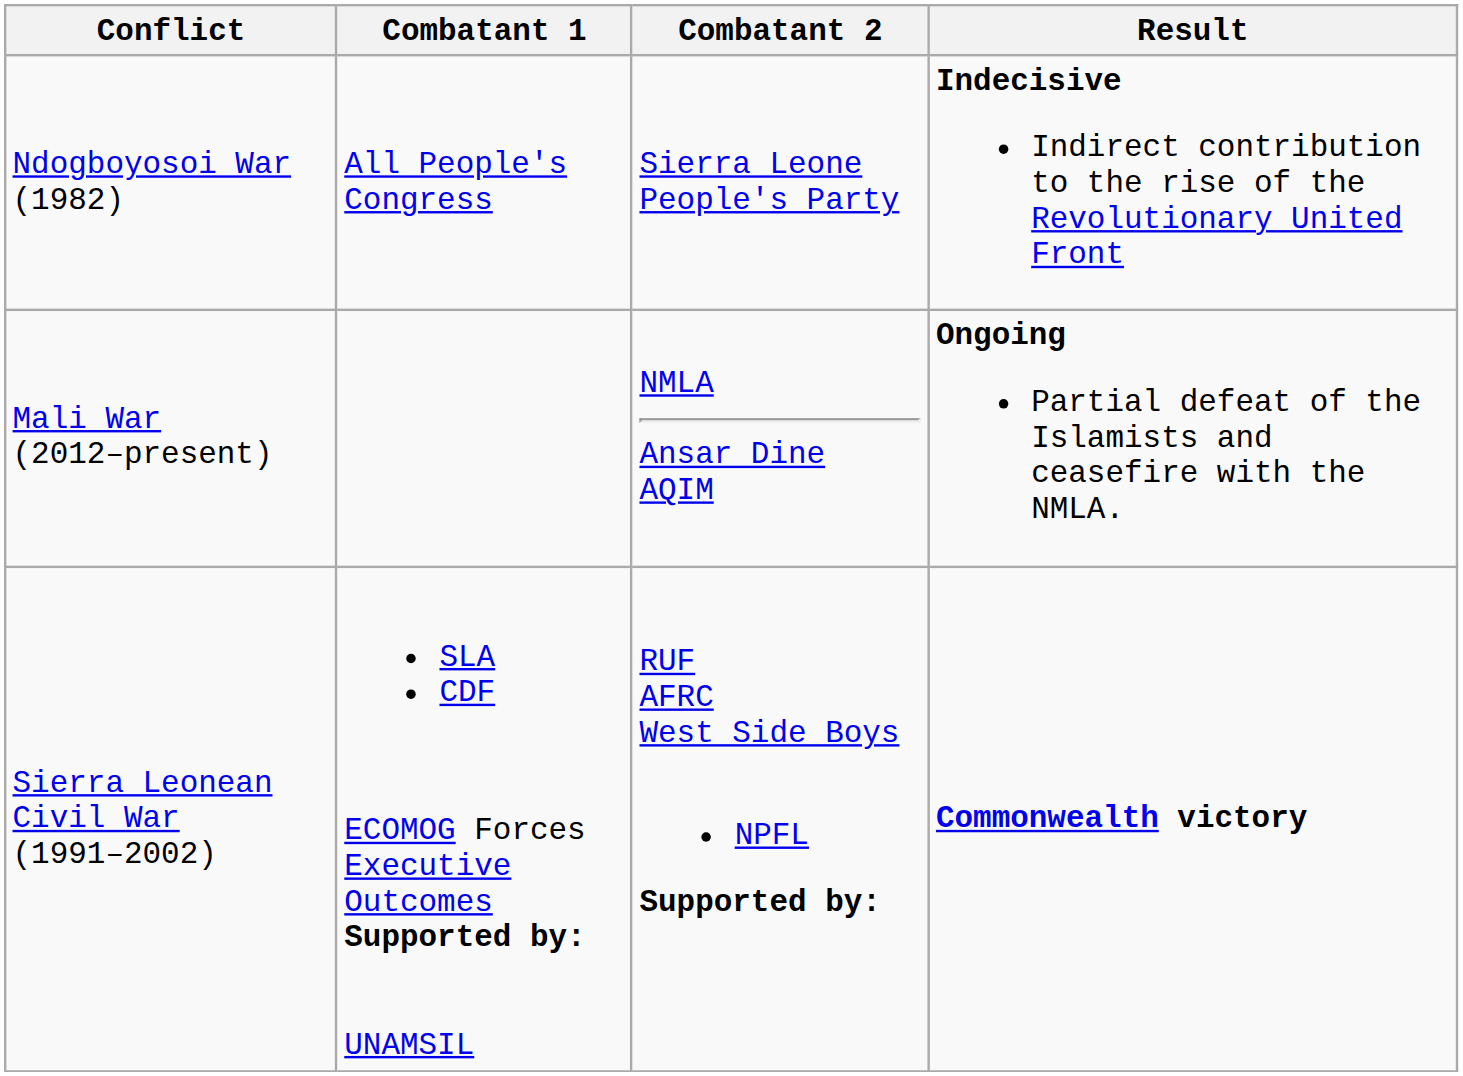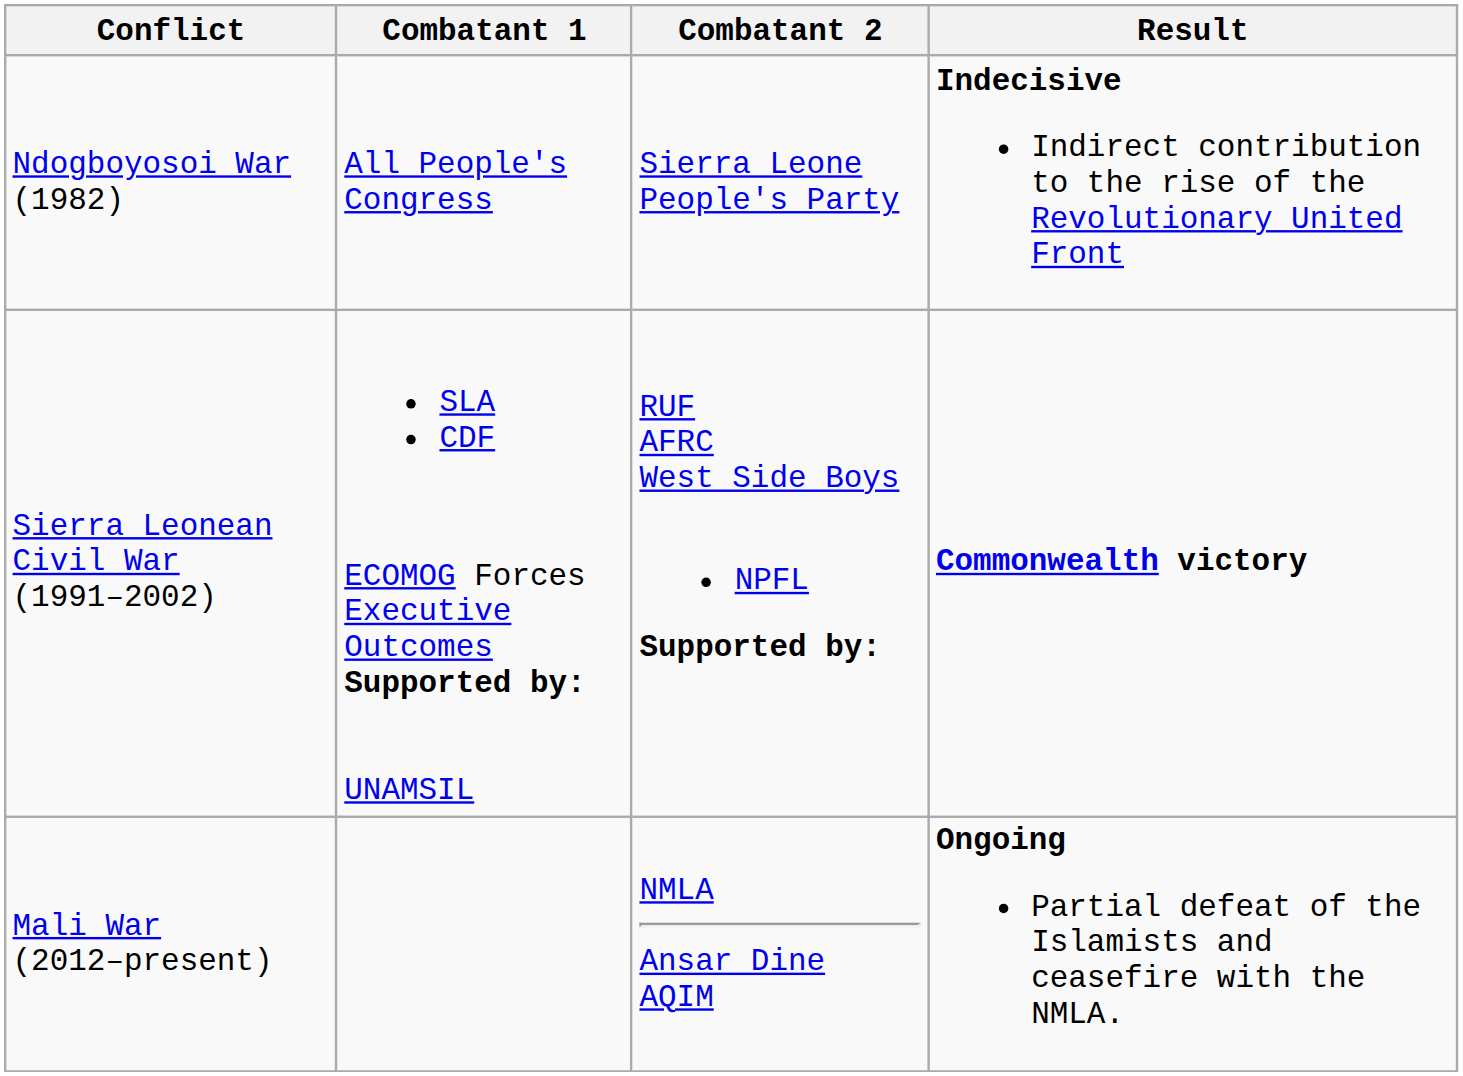rows swapped: (143, 818) <-> (143, 438)
